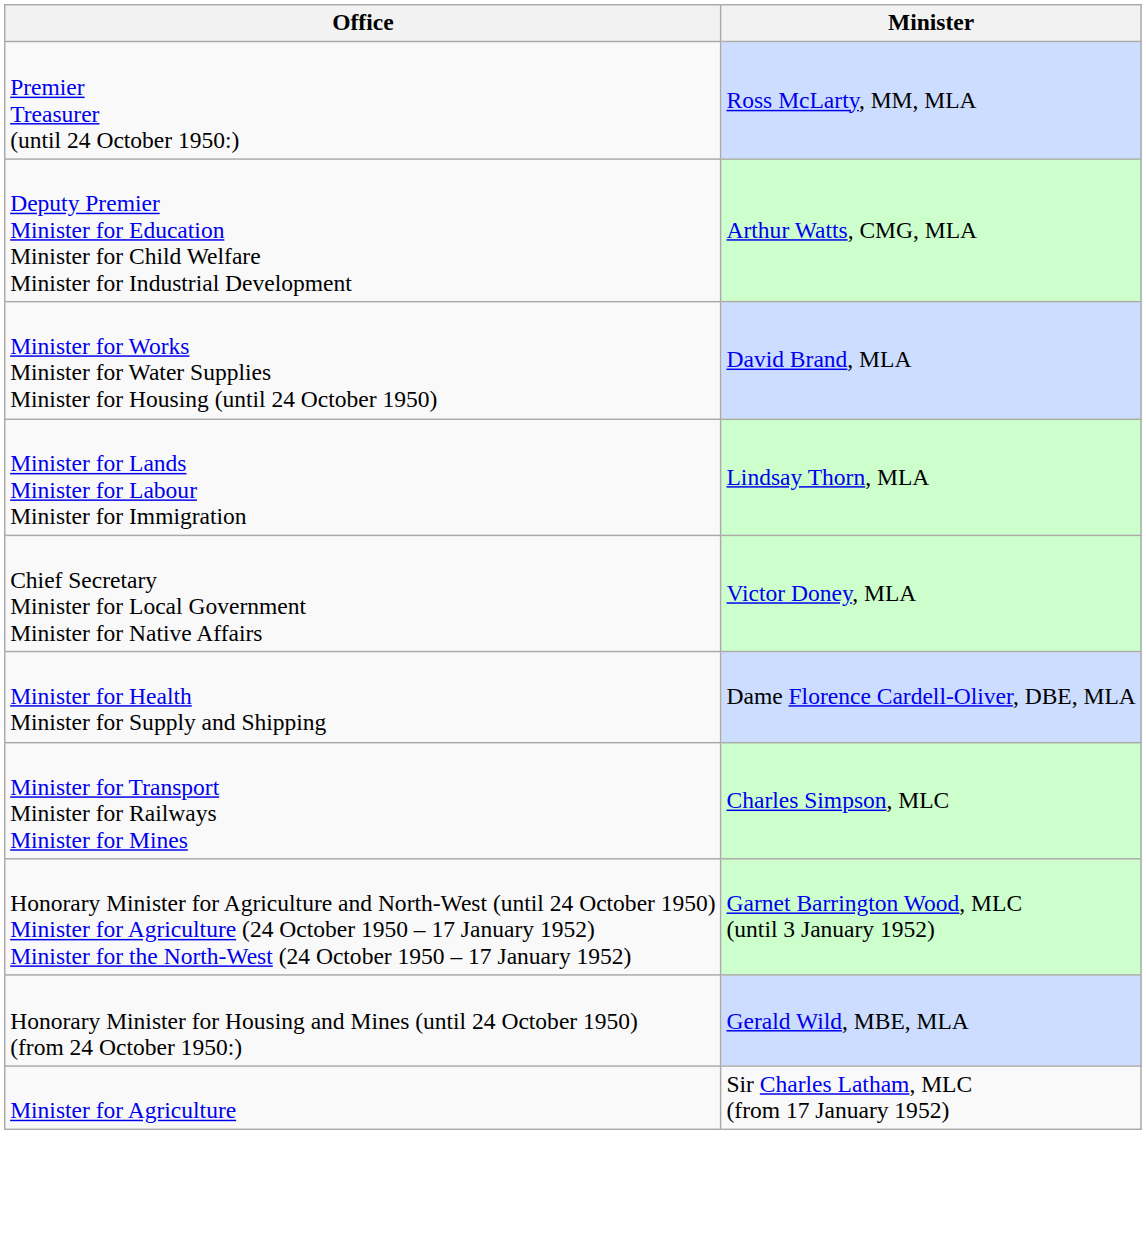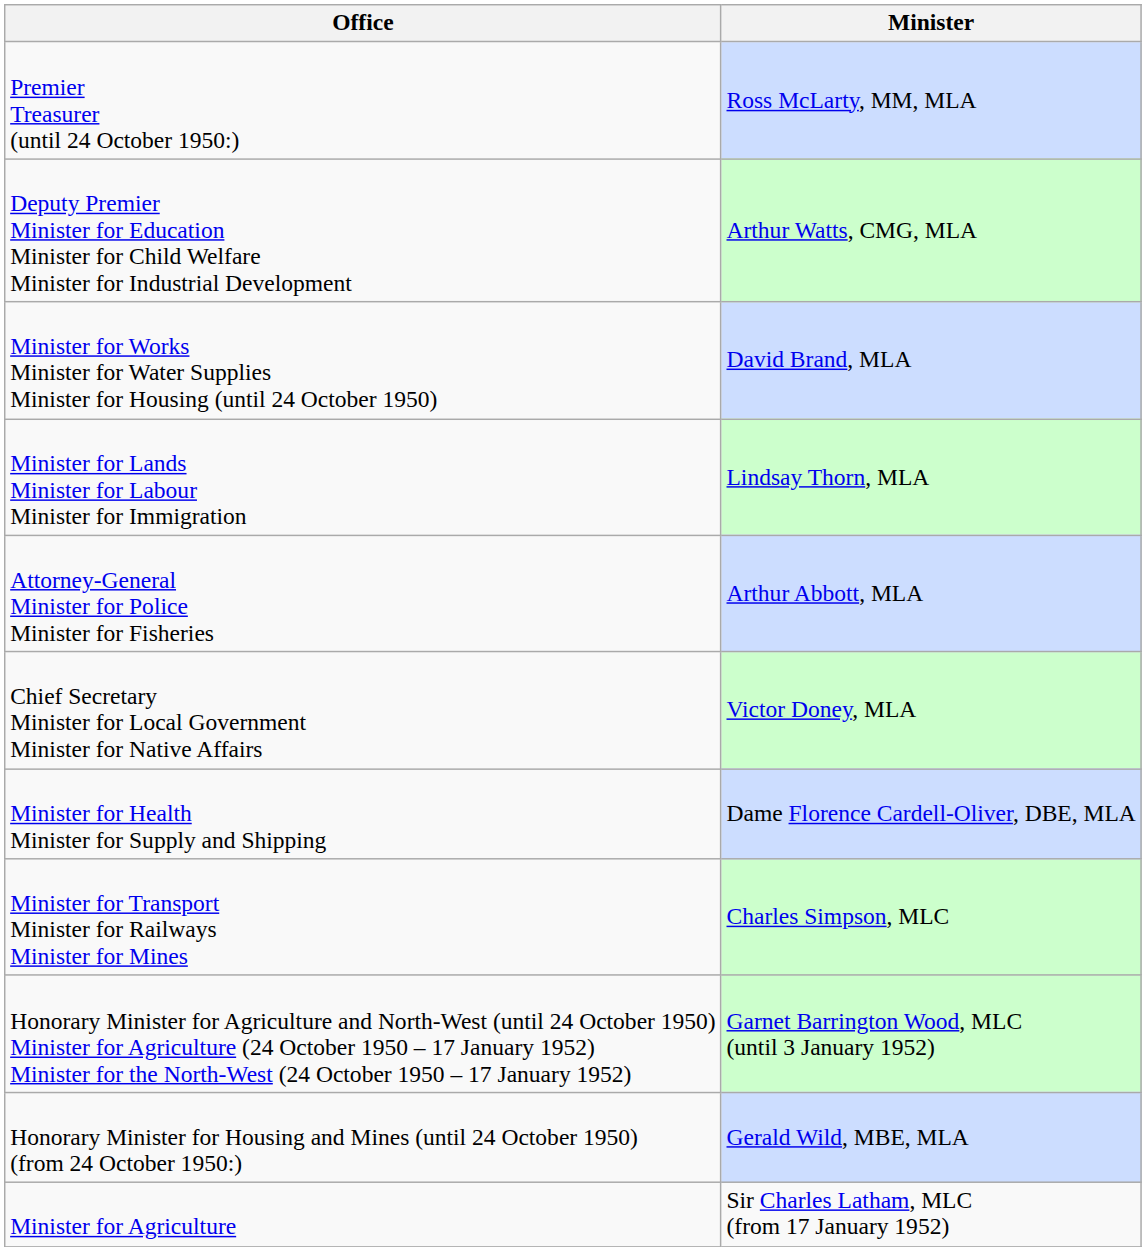+ row: (112, 606)
